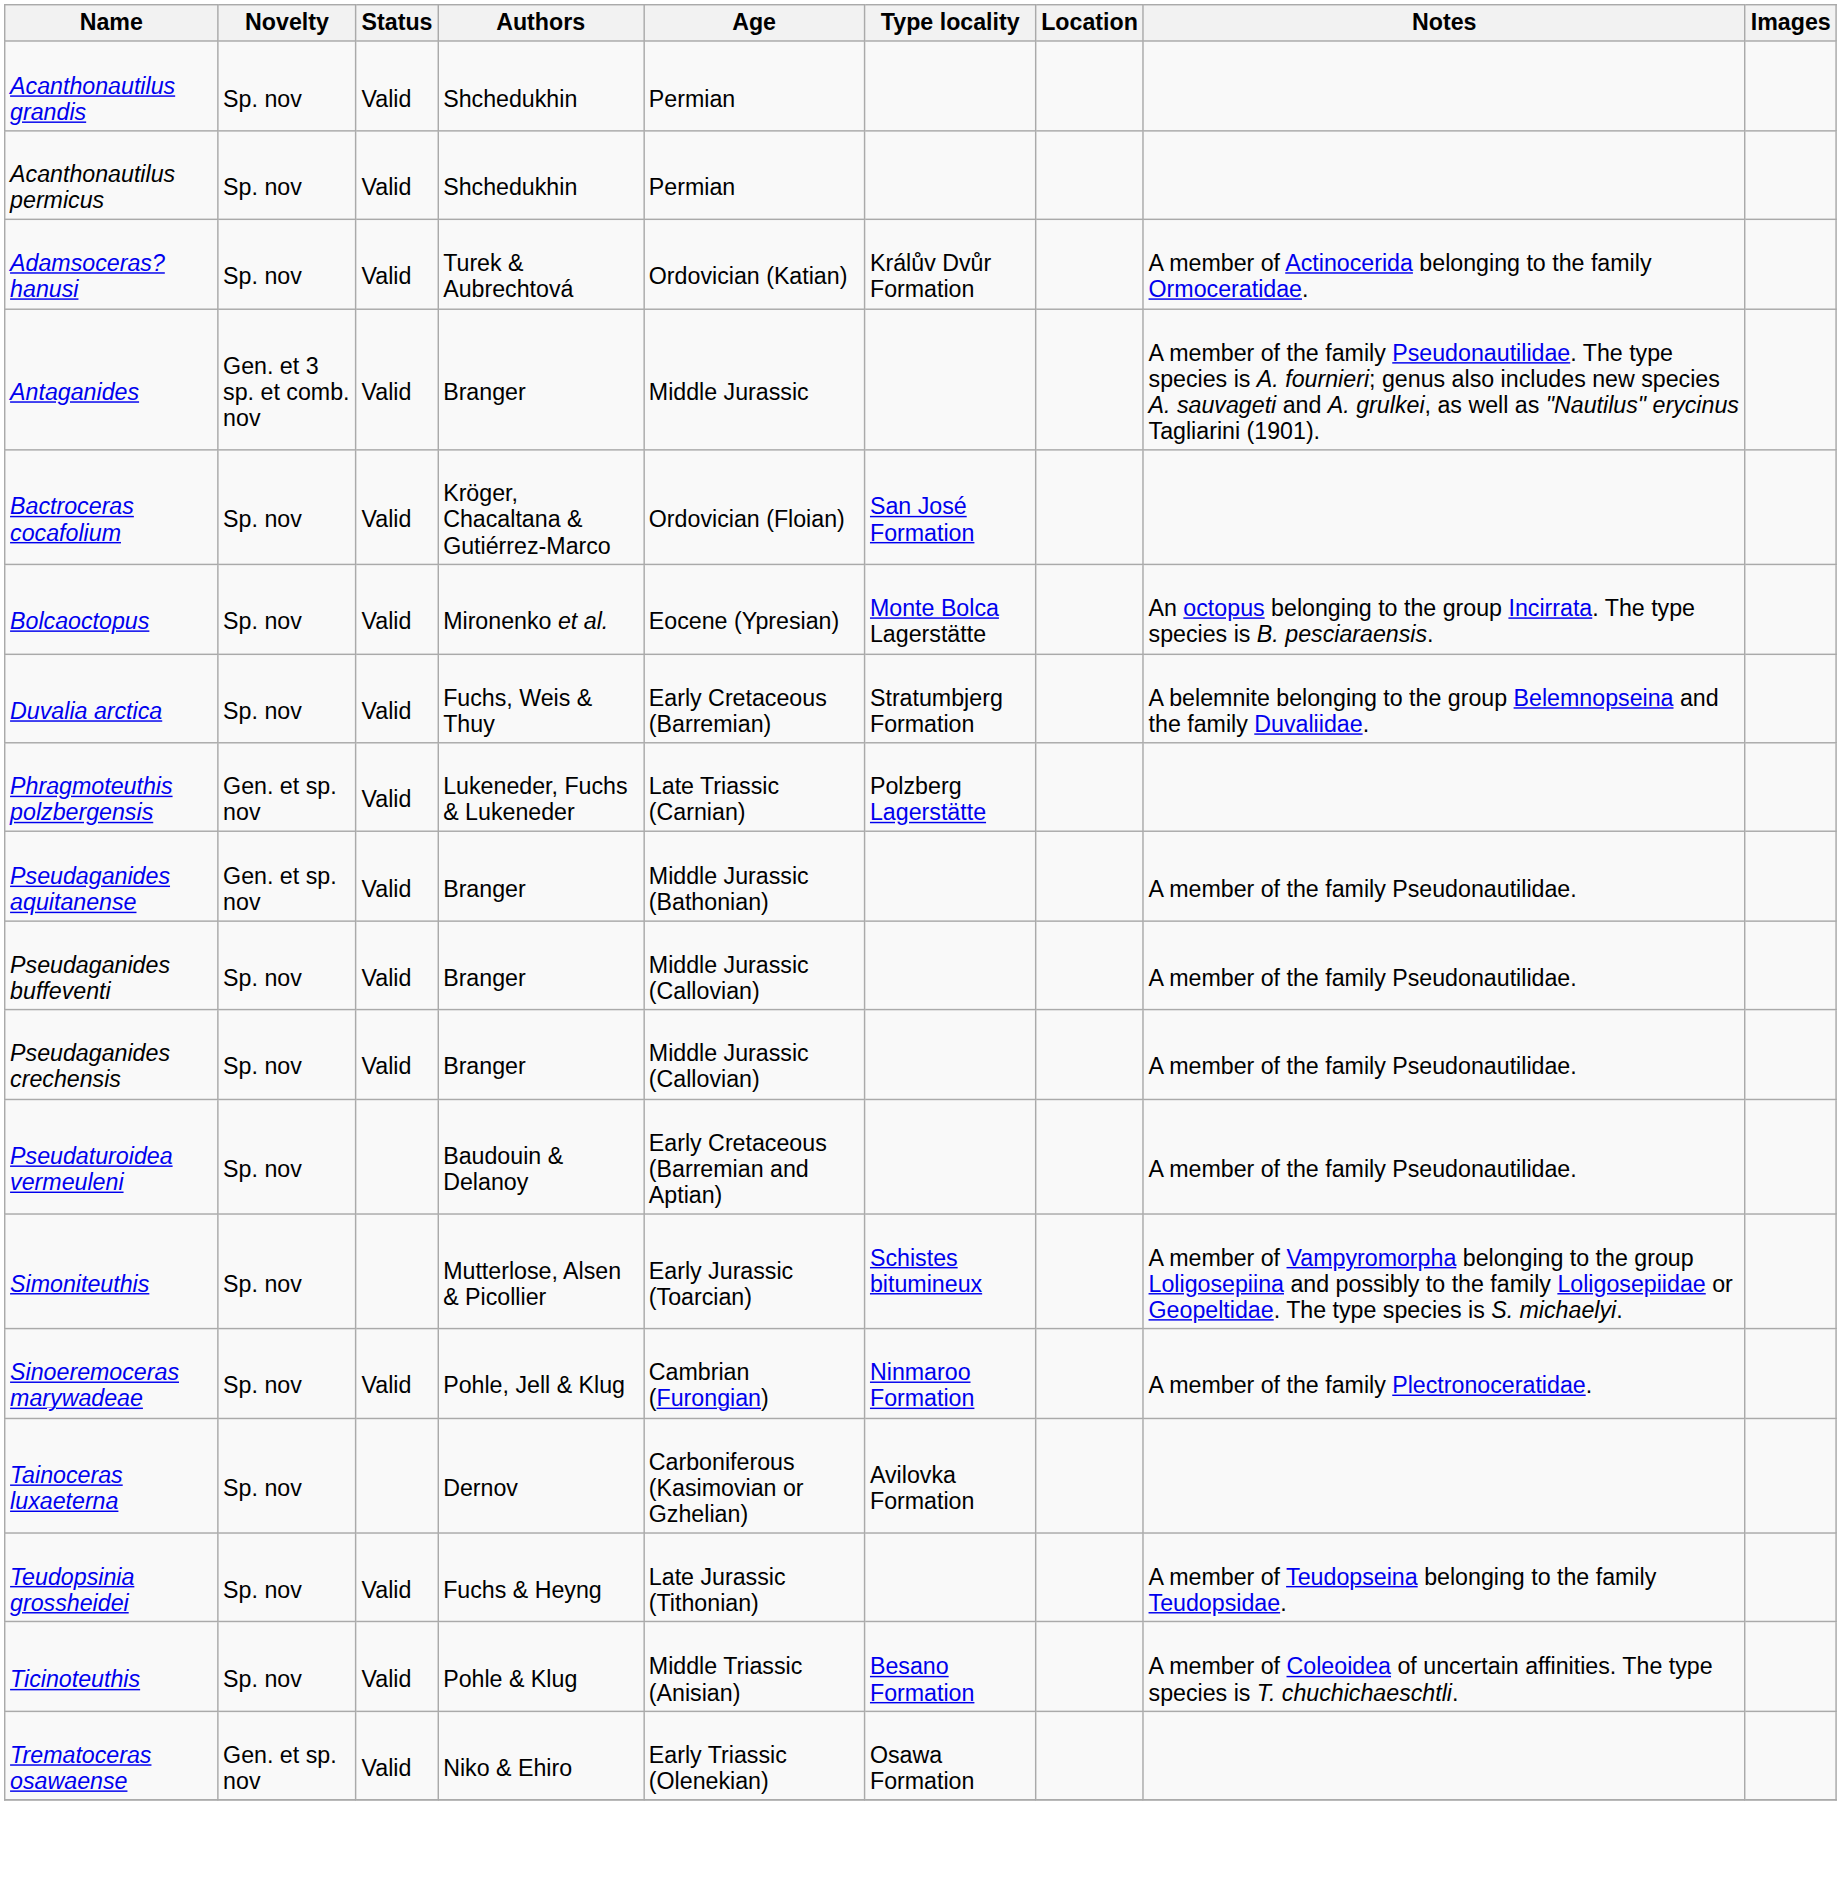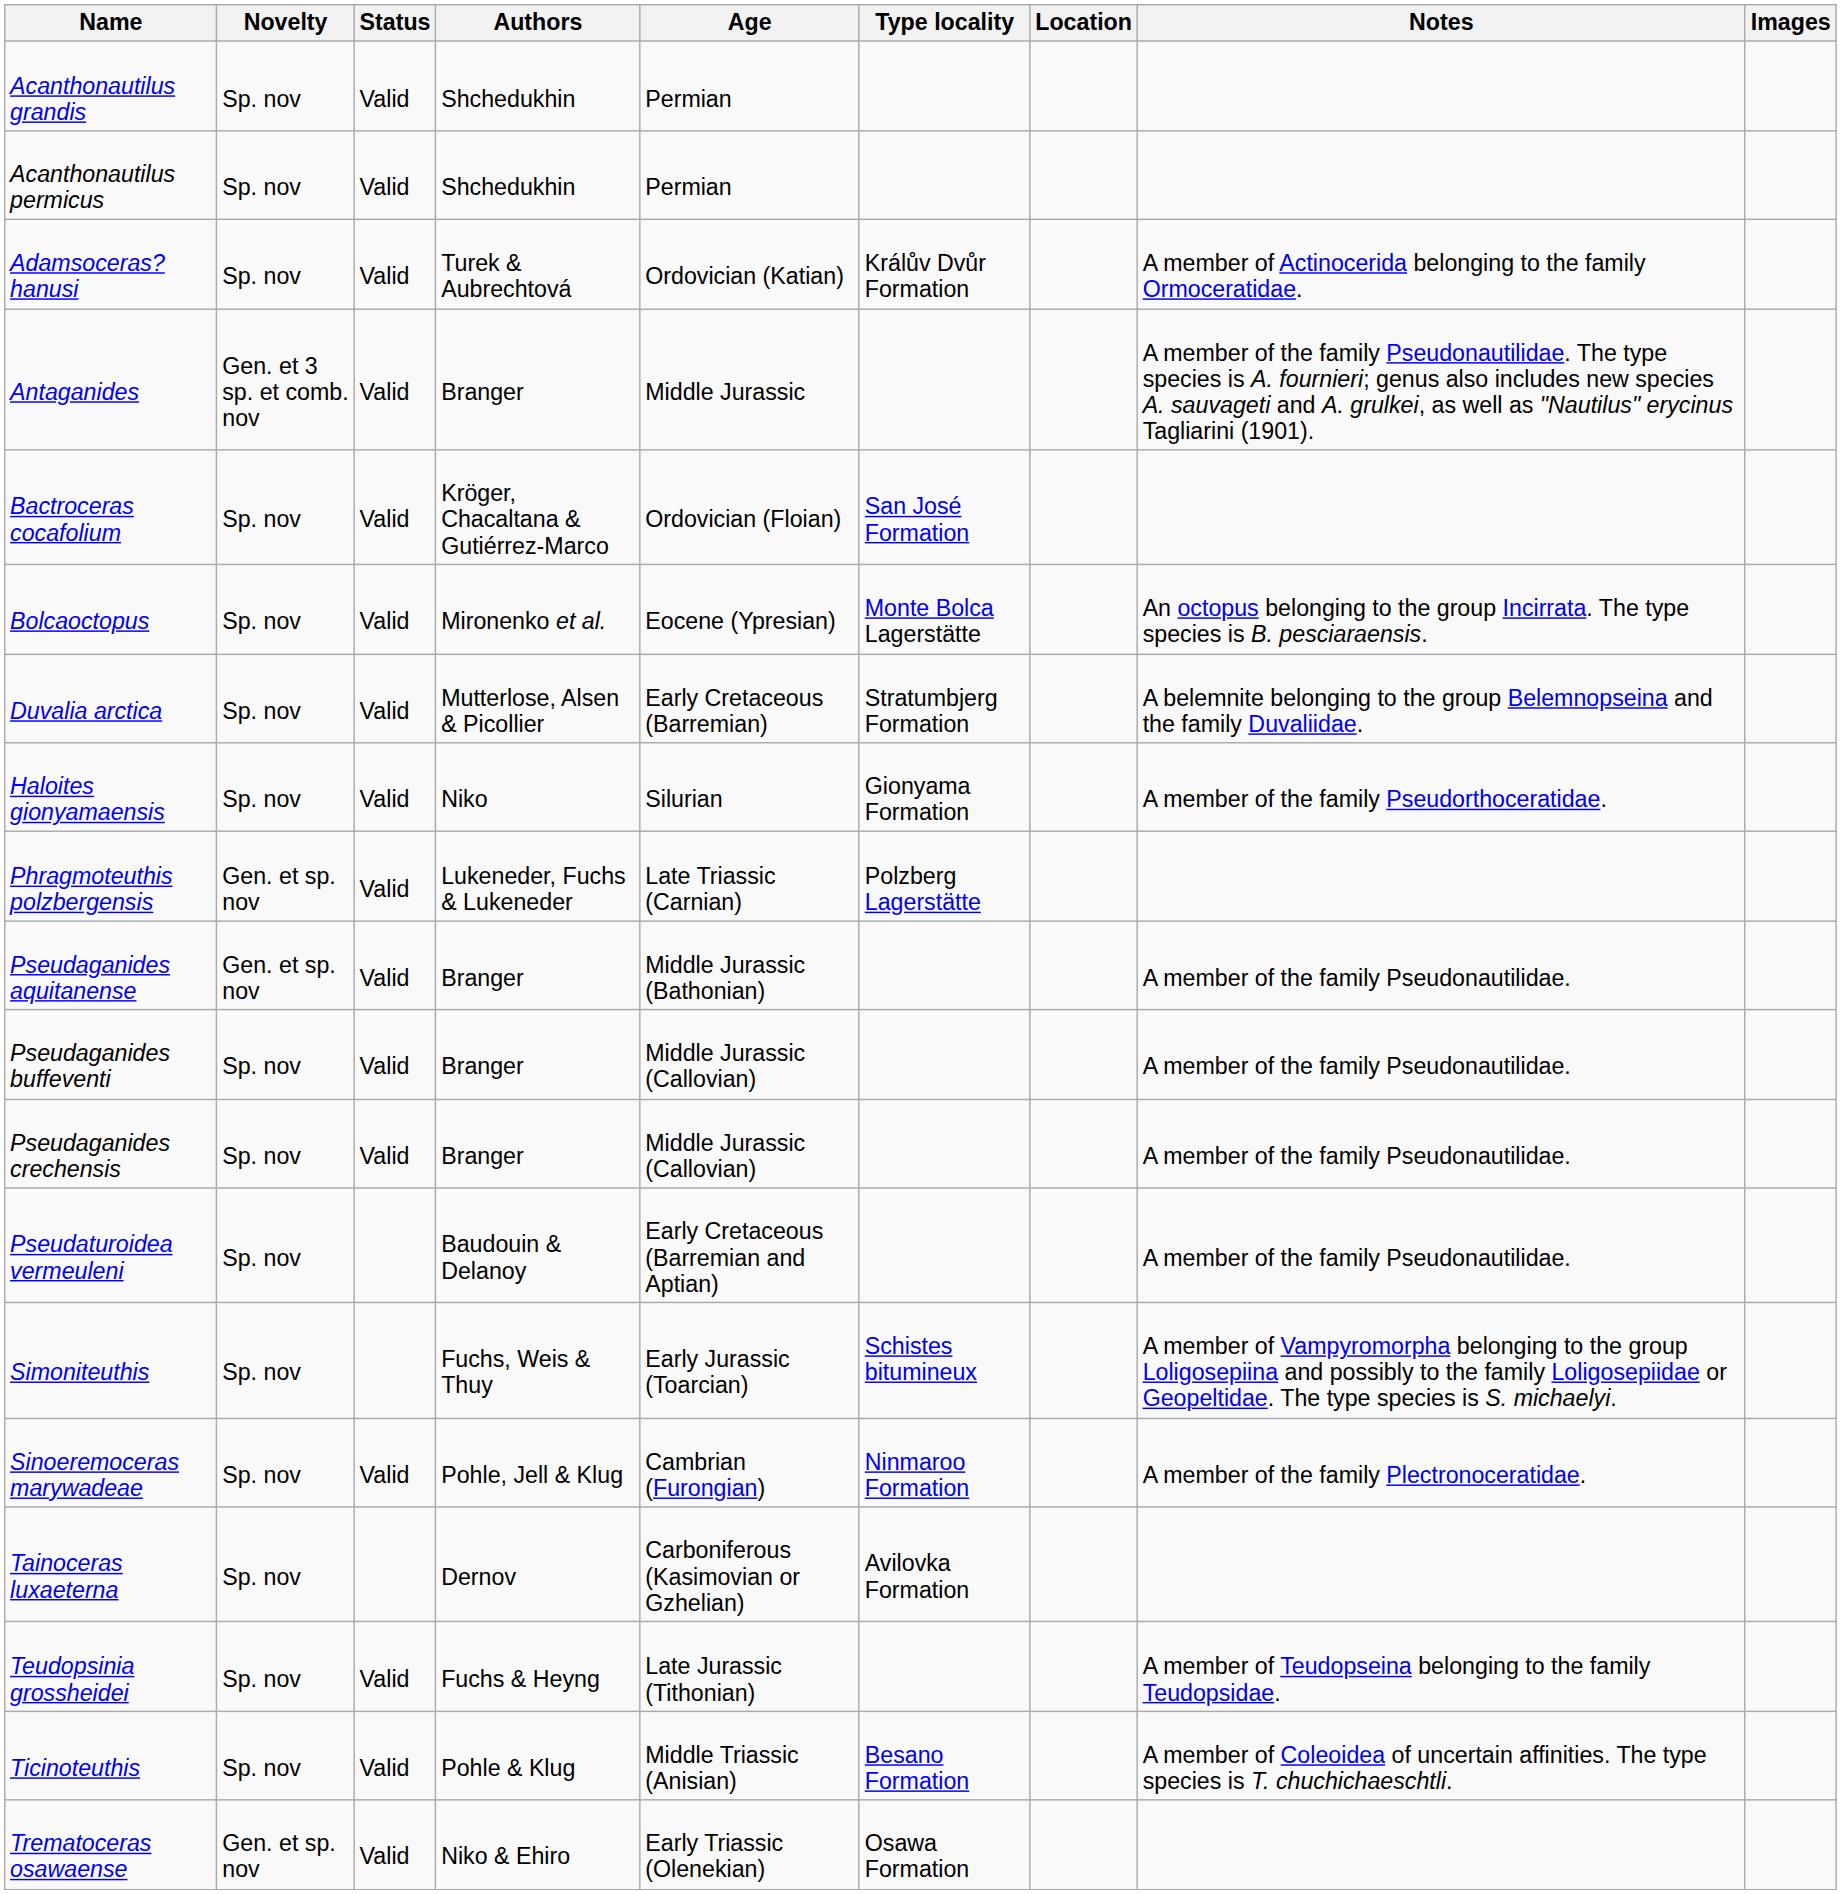(518, 711) Fuchs, Weis & Thuy -> (530, 711) Mutterlose, Alsen & Picollier
+ row: (87, 800)
(532, 1284) Mutterlose, Alsen & Picollier -> (516, 1373) Fuchs, Weis & Thuy
